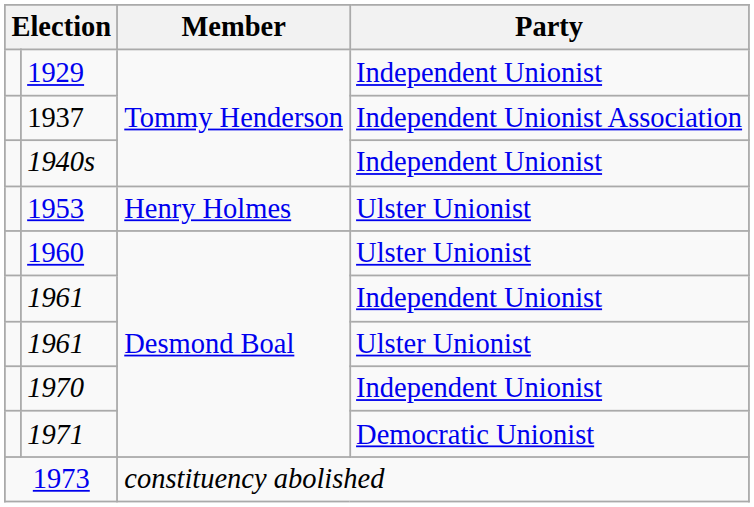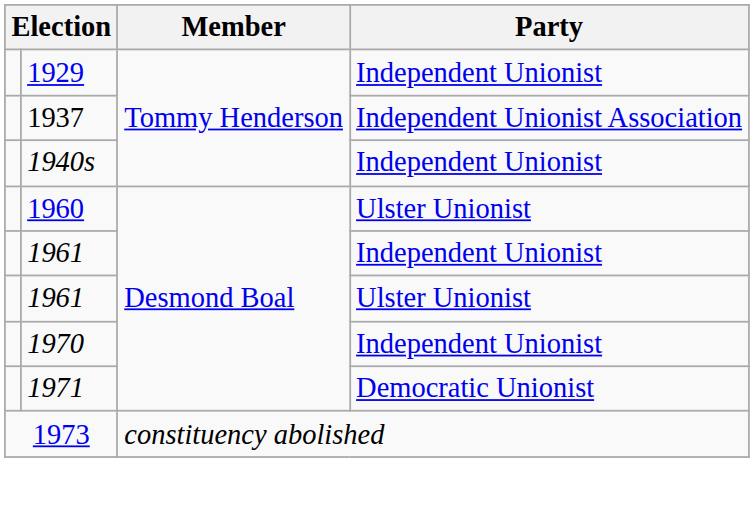- row: (56, 207)
